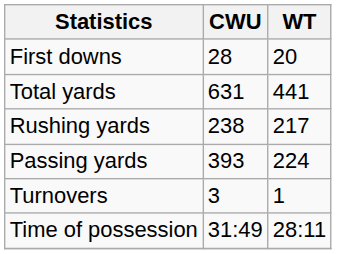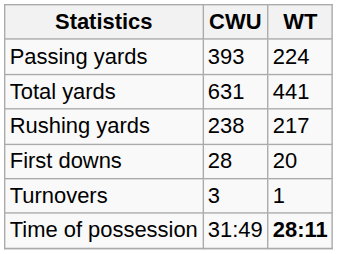rows swapped: (66, 56) <-> (79, 160)
(299, 230) normal -> (300, 230) bold
